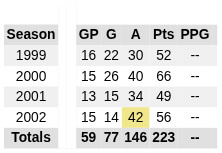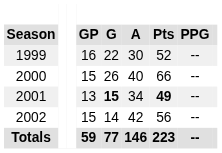(111, 96) normal -> (111, 96) bold
(164, 96) normal -> (164, 96) bold
(136, 117) khaki background -> (136, 117) no background
